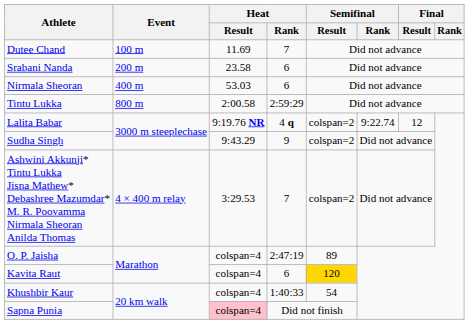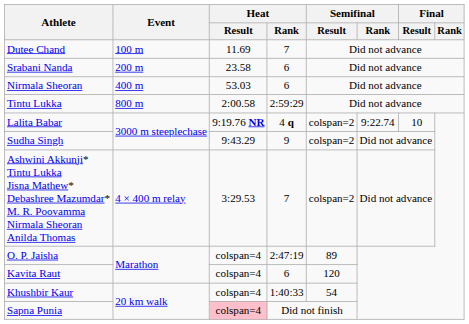(417, 122) 12 -> (417, 122) 10
(332, 274) gold background -> (332, 274) no background
